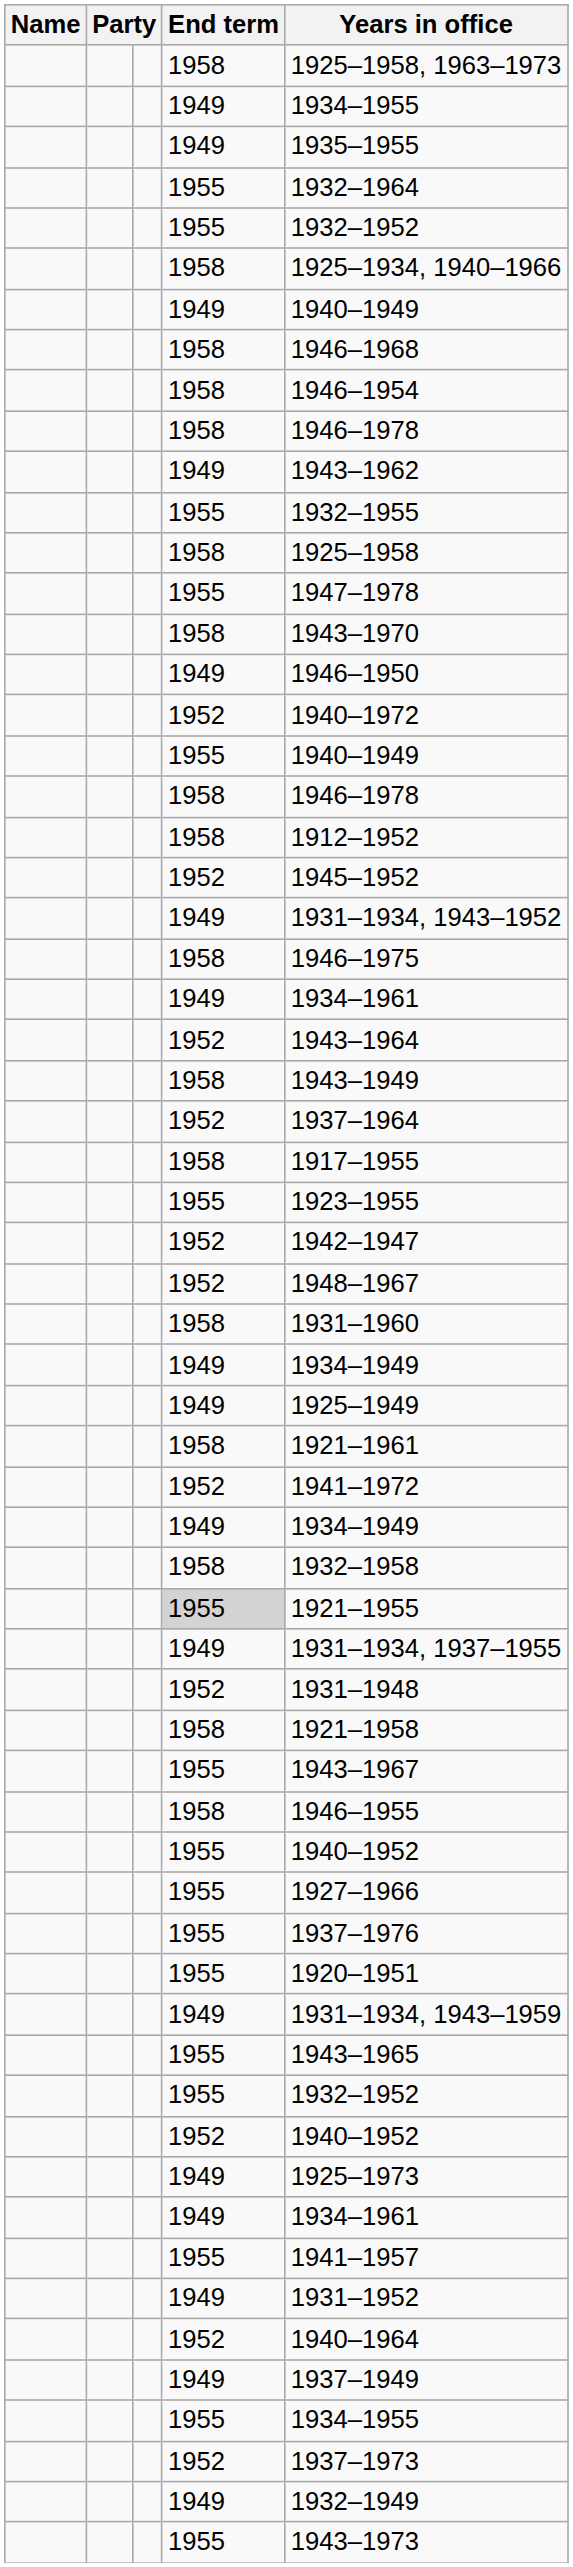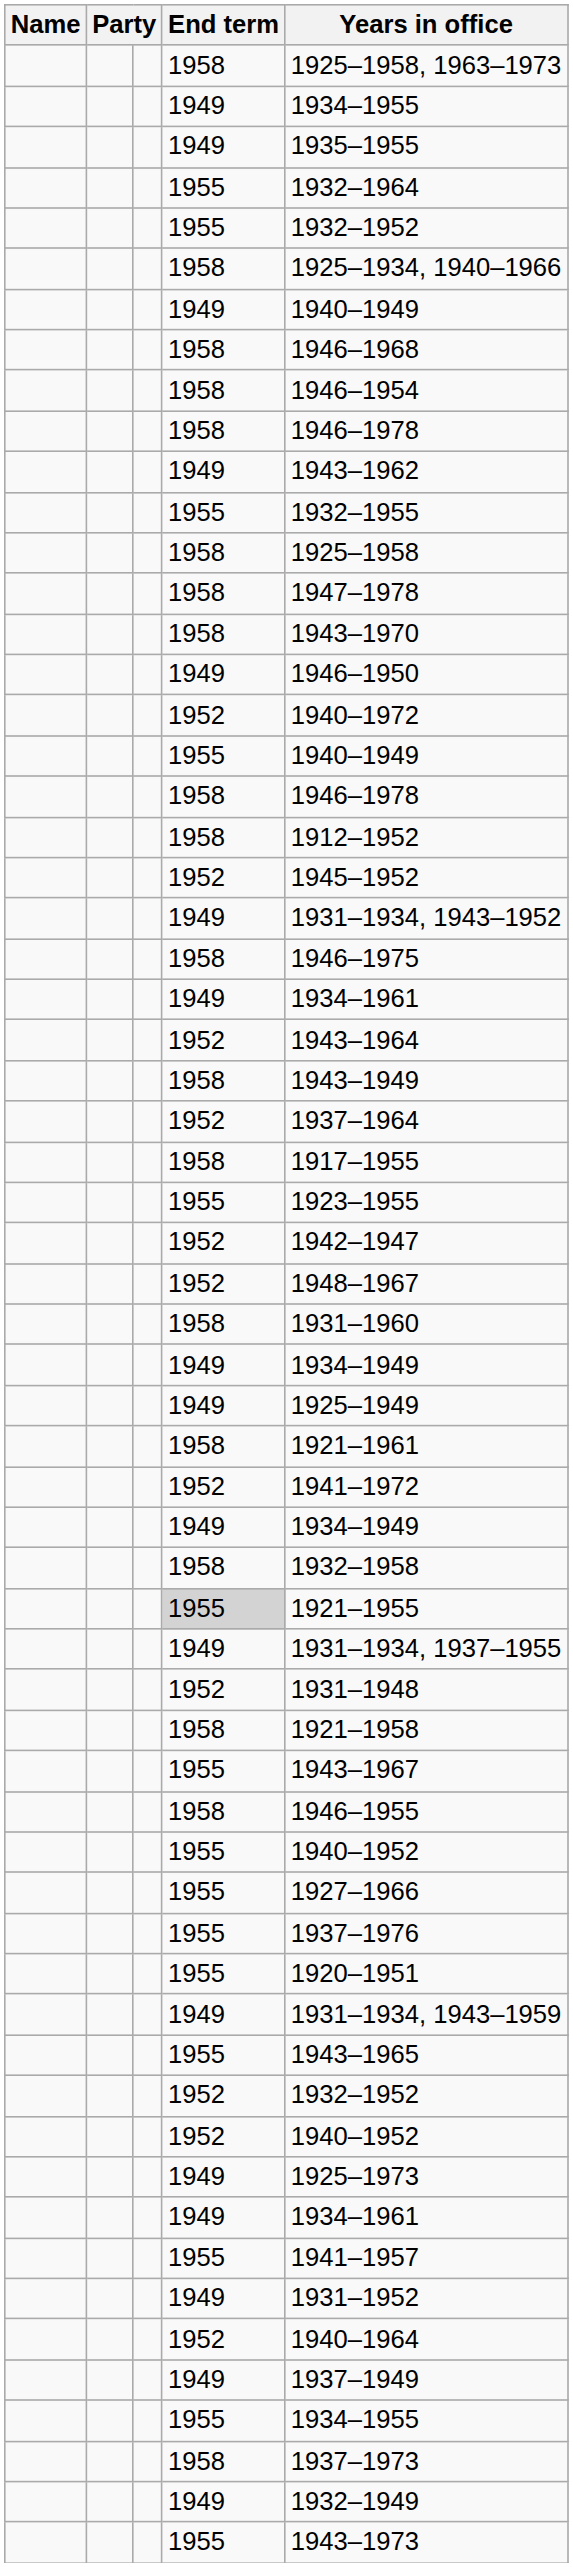(197, 593) 1955 -> (197, 593) 1958
(197, 2095) 1955 -> (197, 2095) 1952
(197, 2460) 1952 -> (197, 2460) 1958
